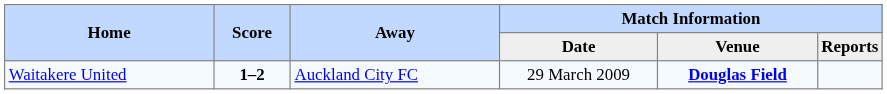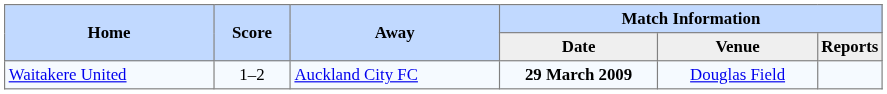(252, 74) bold -> (252, 74) normal
(579, 74) normal -> (579, 74) bold
(738, 74) bold -> (738, 74) normal
